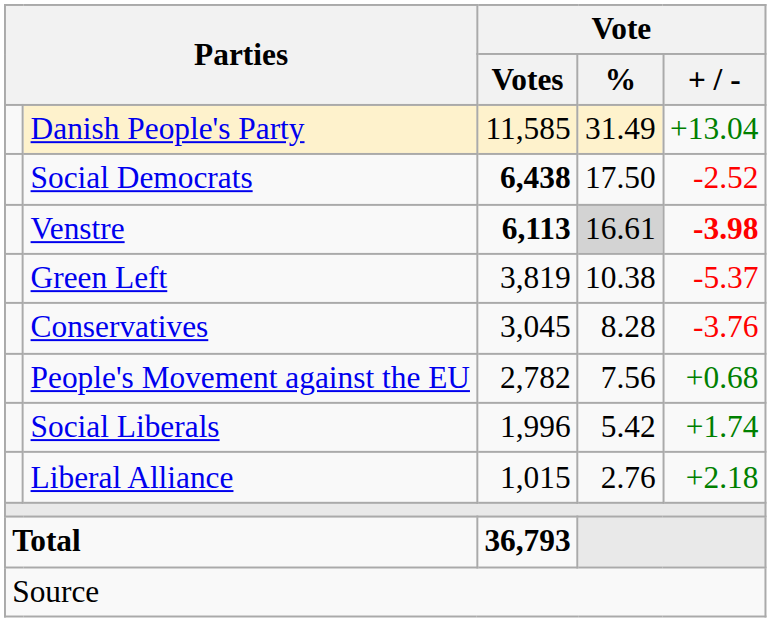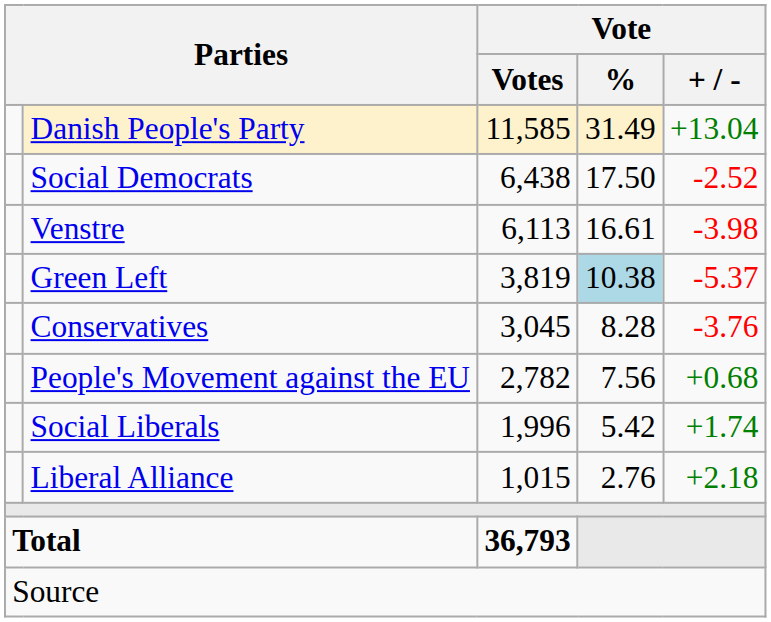(535, 178) bold -> (535, 178) normal
(536, 228) bold -> (536, 228) normal
(620, 228) lightgrey background -> (620, 228) no background
(726, 228) bold -> (726, 228) normal
(620, 278) no background -> (620, 278) lightblue background
